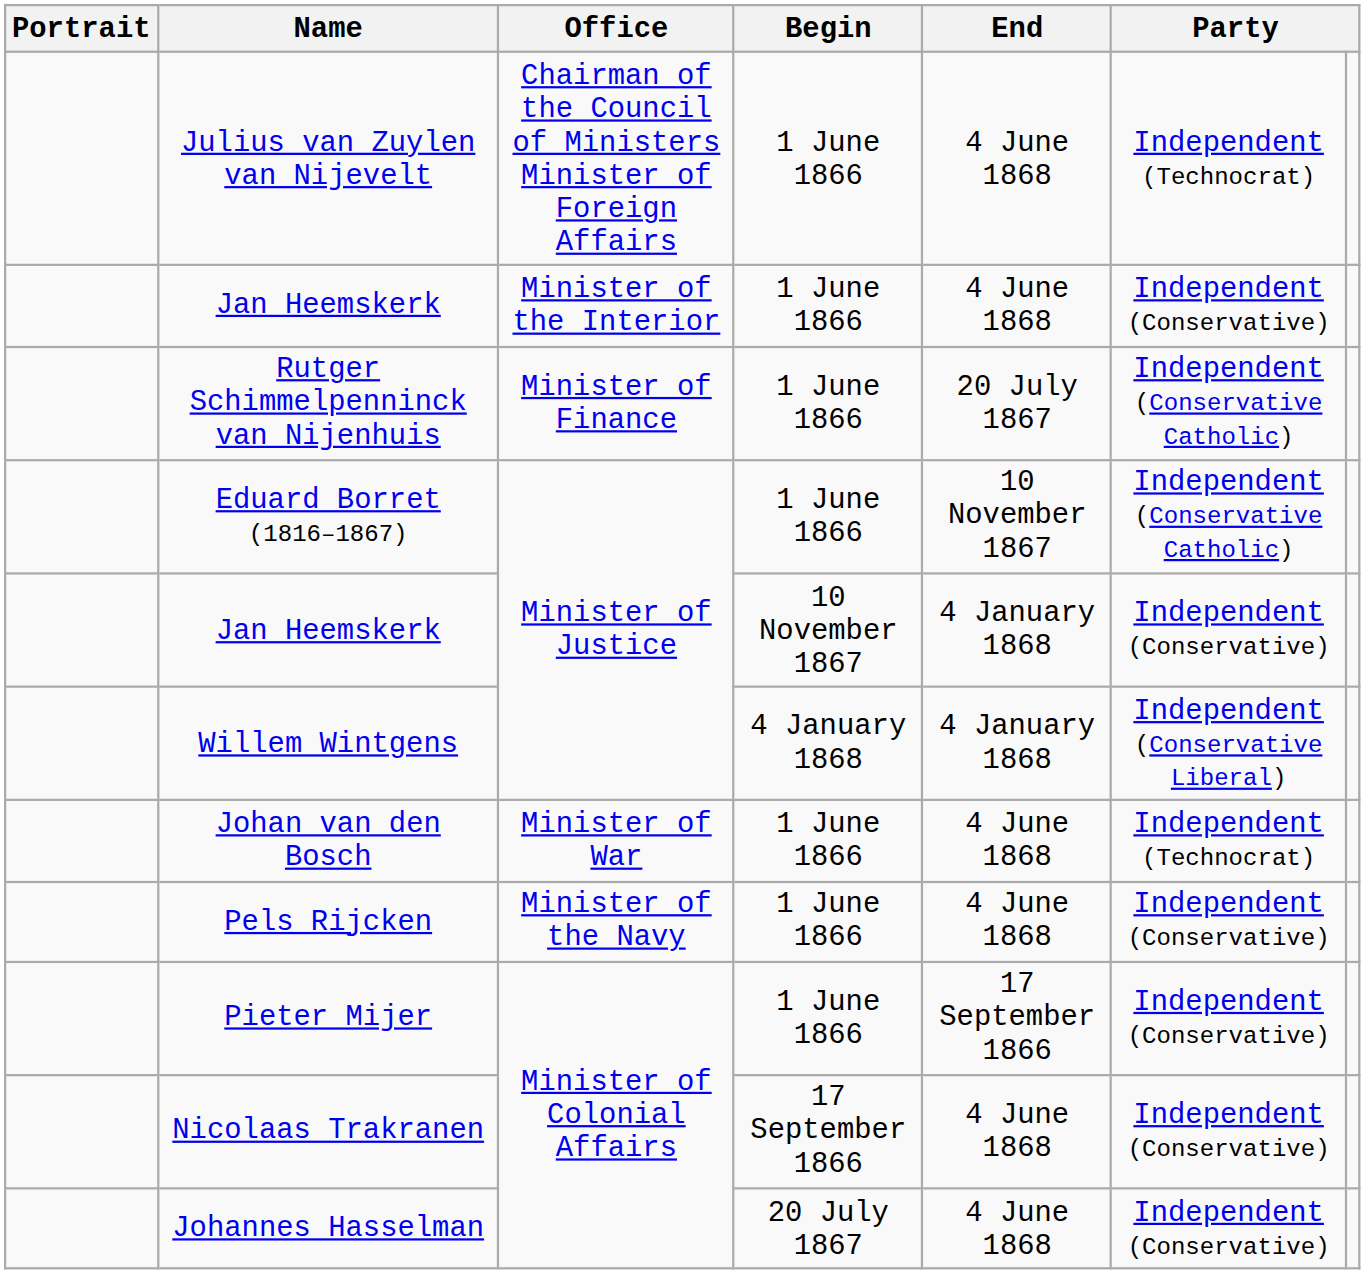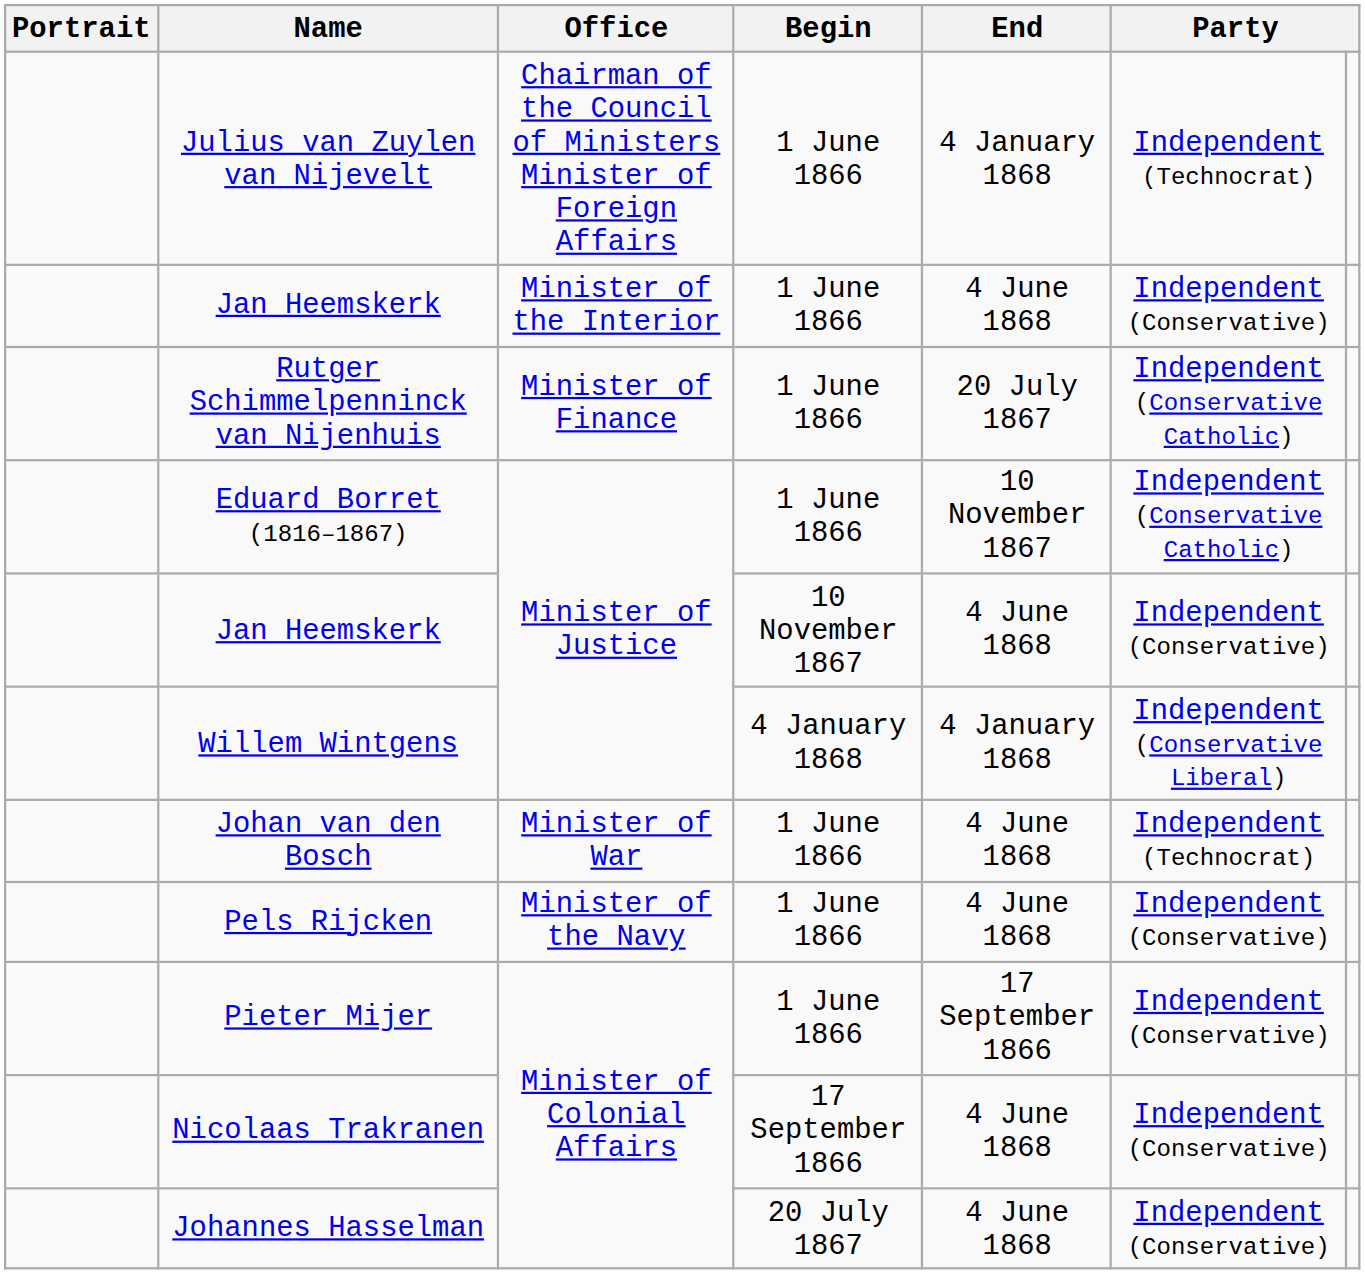(1017, 159) 4 June 1868 -> (1017, 159) 4 January 1868
(1017, 630) 4 January 1868 -> (1017, 630) 4 June 1868
